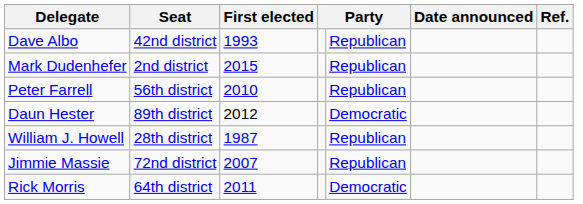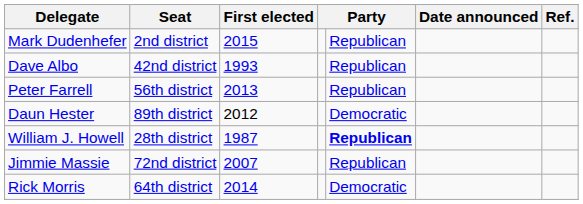rows swapped: (43, 41) <-> (67, 65)
(241, 90) 2010 -> (241, 90) 2013
(368, 138) normal -> (371, 138) bold
(240, 187) 2011 -> (241, 187) 2014
